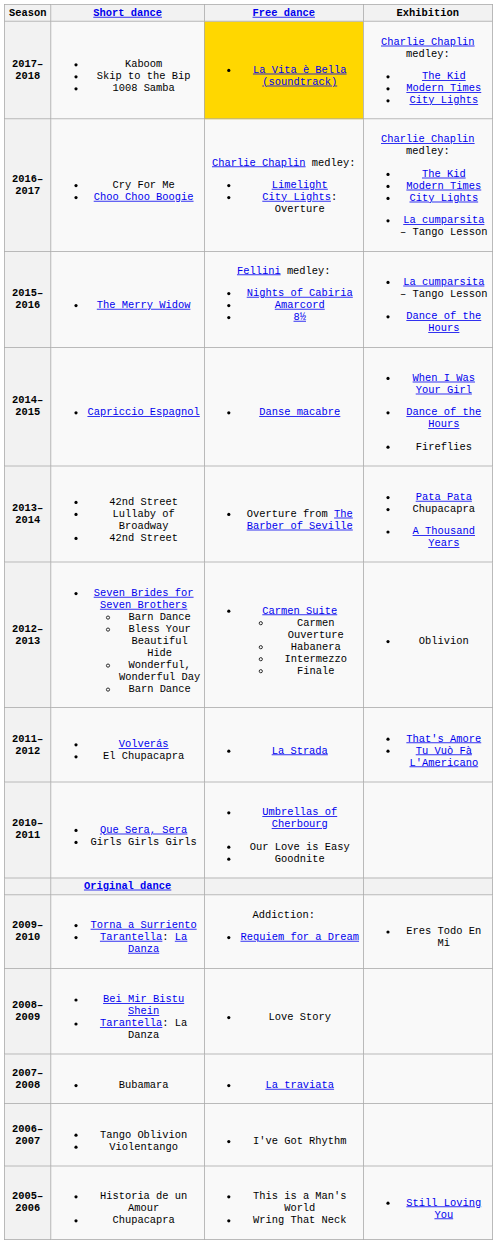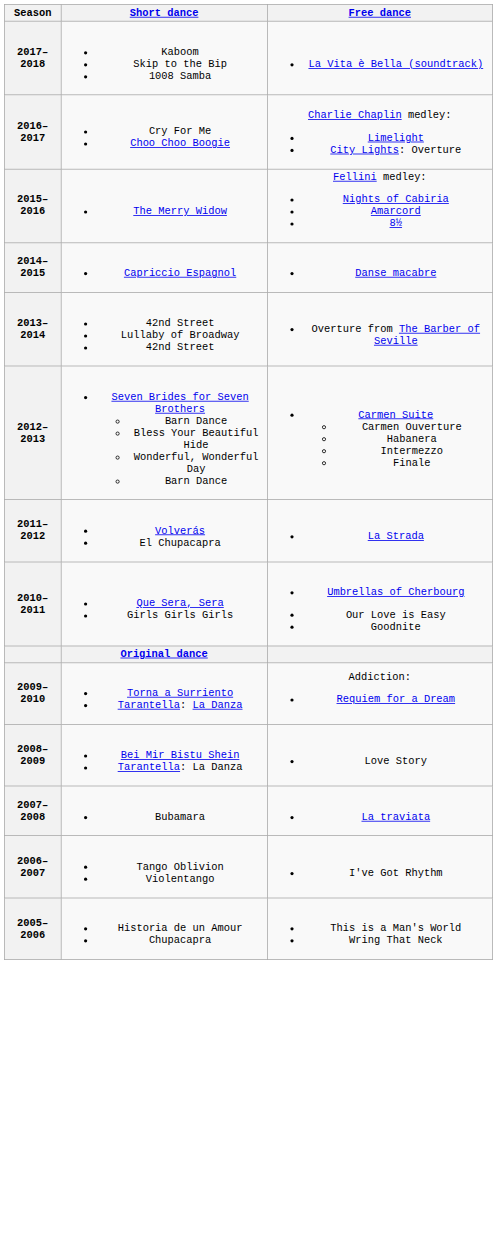- column: (428, 13)
(284, 76) gold background -> (380, 64) no background
